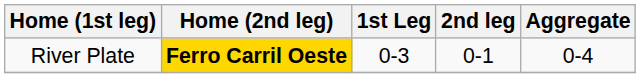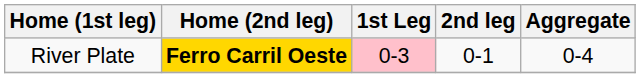(394, 55) no background -> (394, 55) pink background
